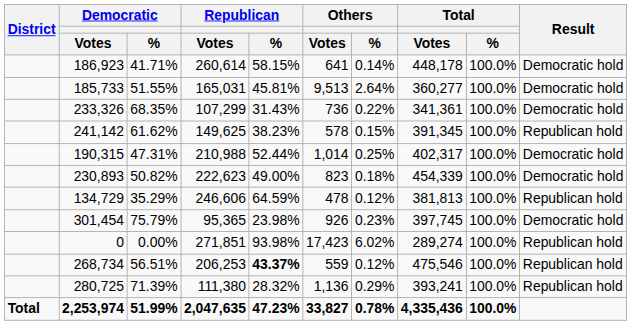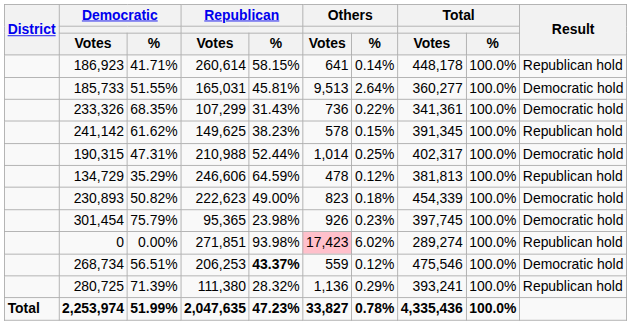(573, 66) Democratic hold -> (573, 66) Republican hold
rows swapped: (99, 198) <-> (99, 176)
(327, 242) no background -> (327, 242) pink background
(573, 264) Republican hold -> (573, 264) Democratic hold
